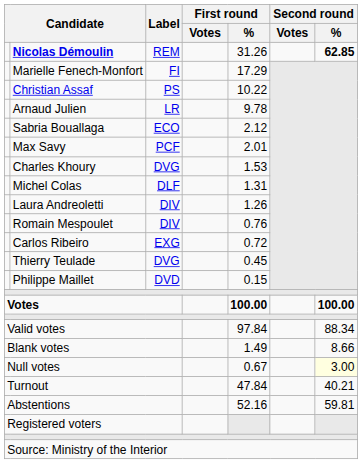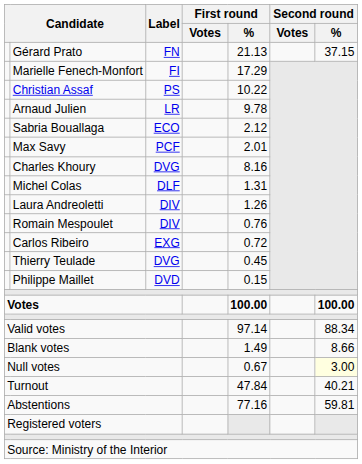- row: (63, 52)
+ row: (47, 52)
(255, 166) 1.53 -> (255, 166) 8.16
(252, 329) 97.84 -> (252, 329) 97.14
(252, 405) 52.16 -> (252, 405) 77.16
